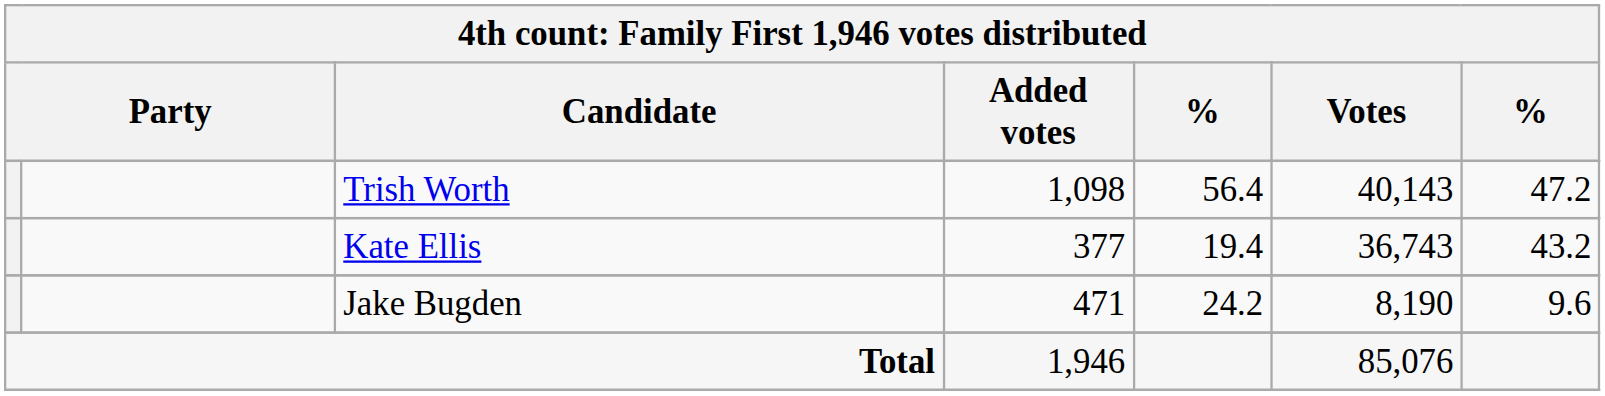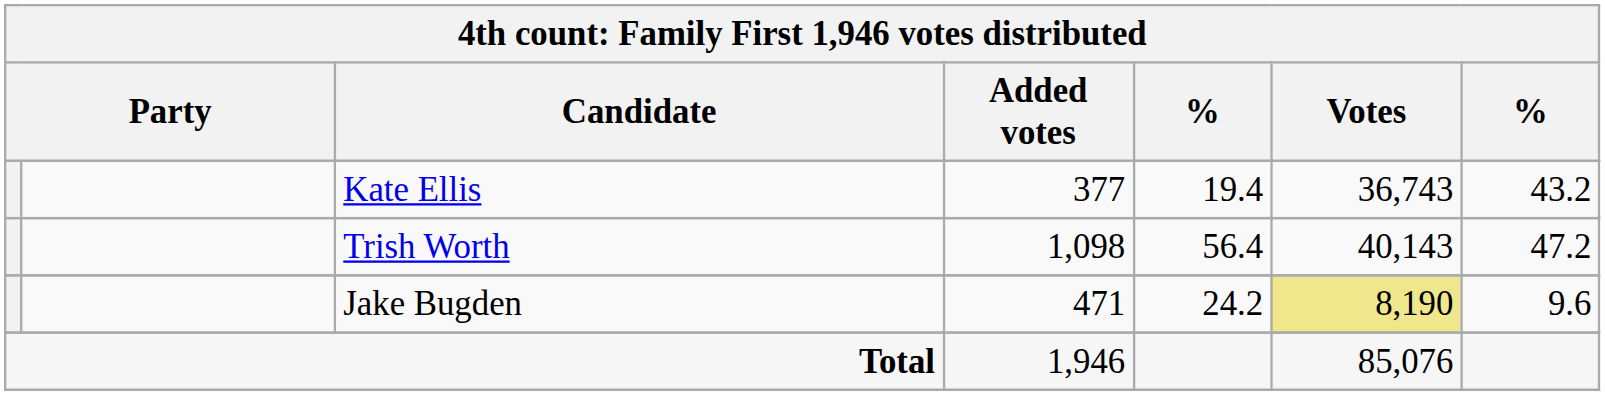rows swapped: (426, 189) <-> (412, 246)
(1414, 304) no background -> (1414, 304) khaki background
